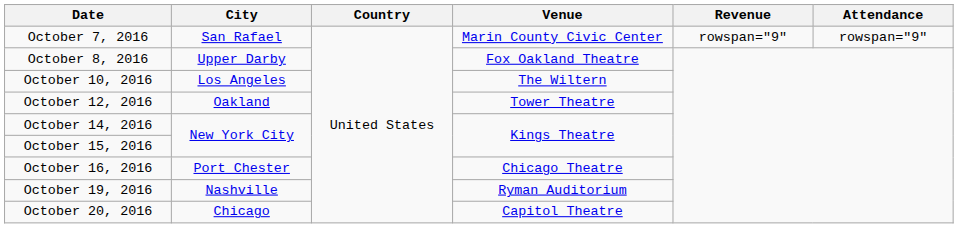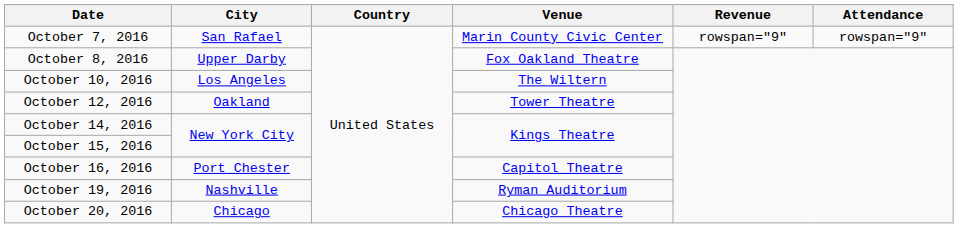(562, 168) Chicago Theatre -> (562, 168) Capitol Theatre
(562, 212) Capitol Theatre -> (562, 212) Chicago Theatre
